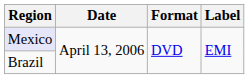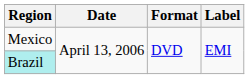(30, 39) lavender background -> (30, 39) no background
(26, 62) no background -> (26, 62) paleturquoise background
